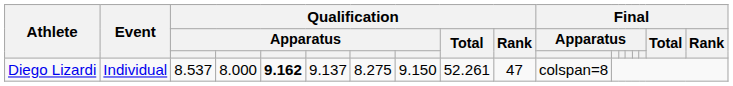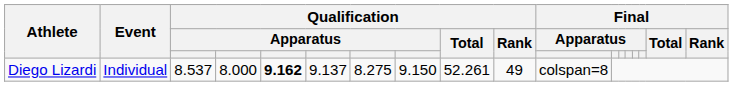(514, 70) 47 -> (514, 70) 49
